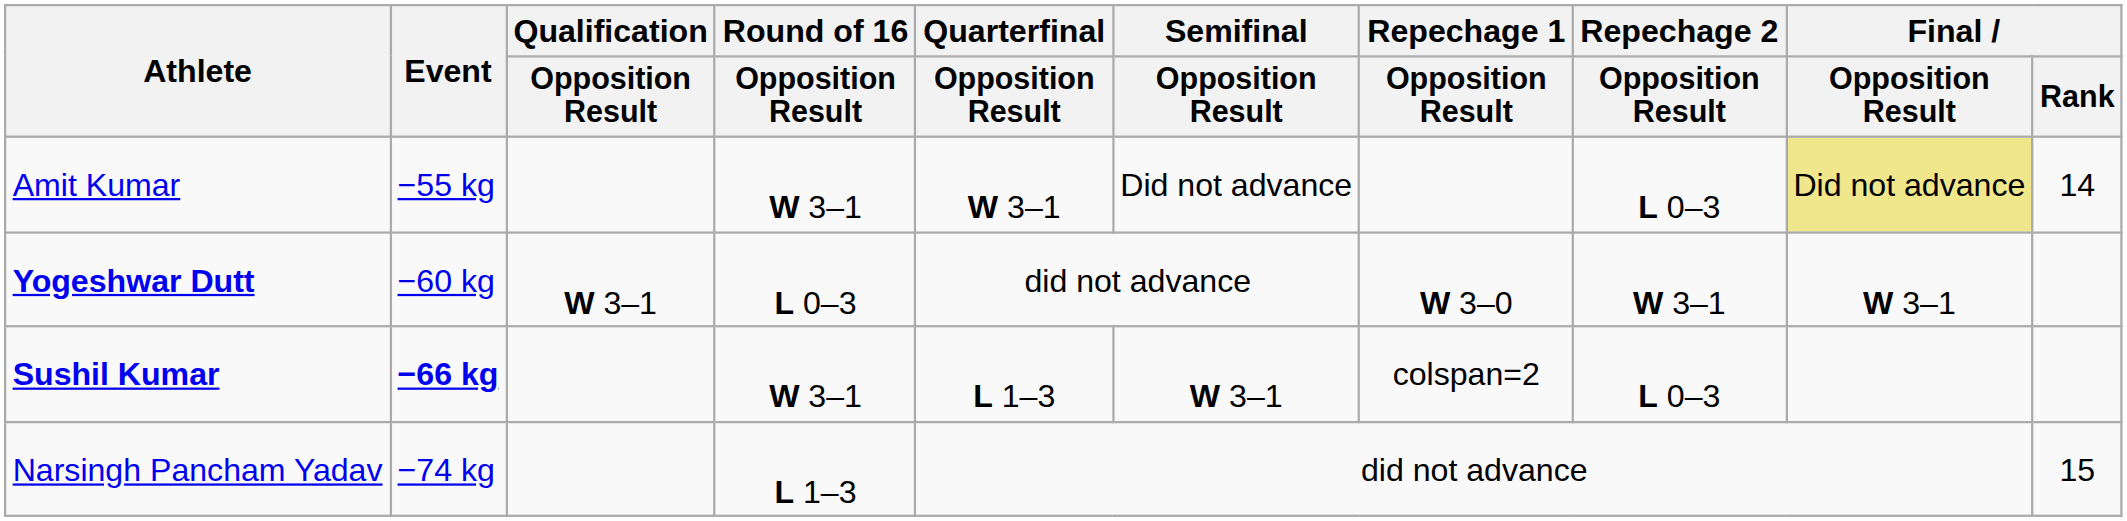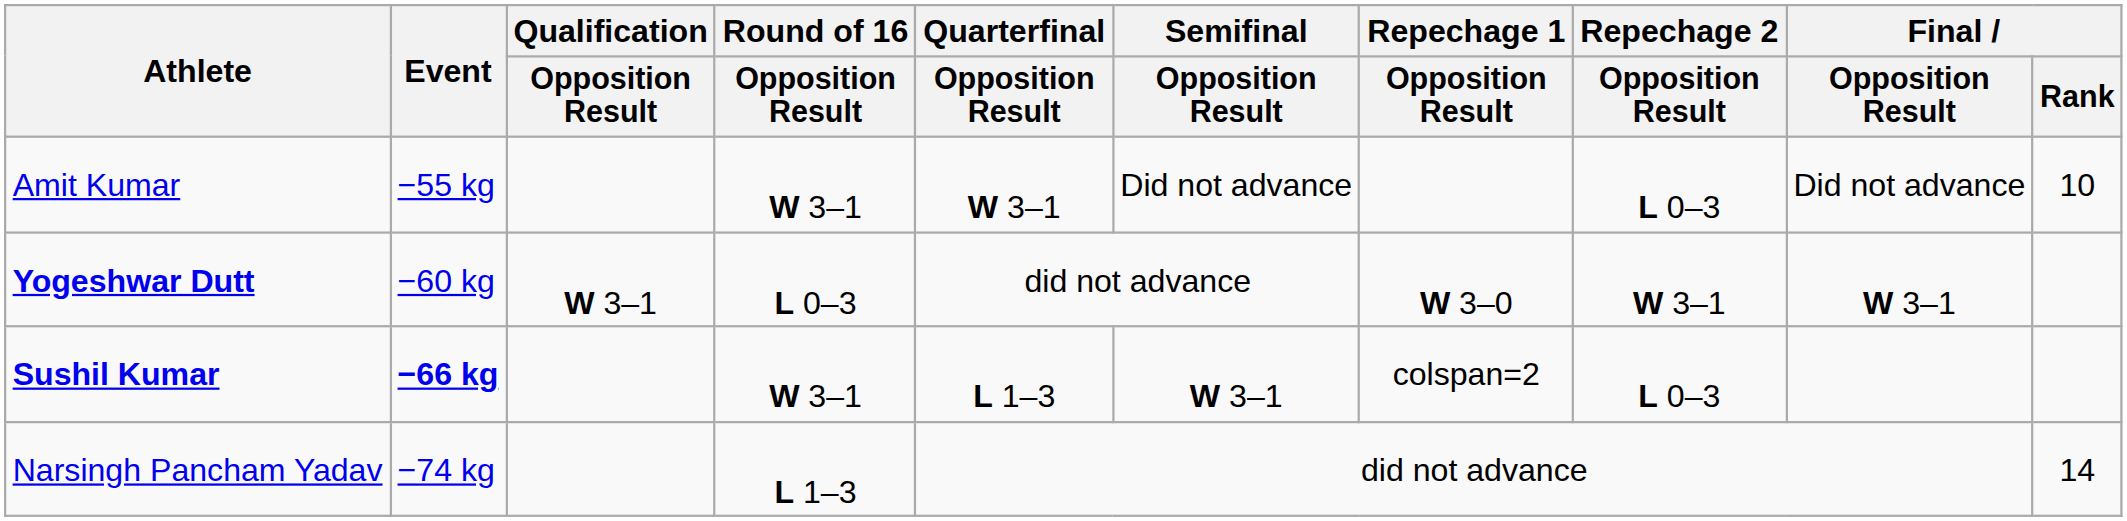(1909, 185) khaki background -> (1909, 185) no background
(2077, 185) 14 -> (2077, 185) 10
(2077, 470) 15 -> (2077, 470) 14
